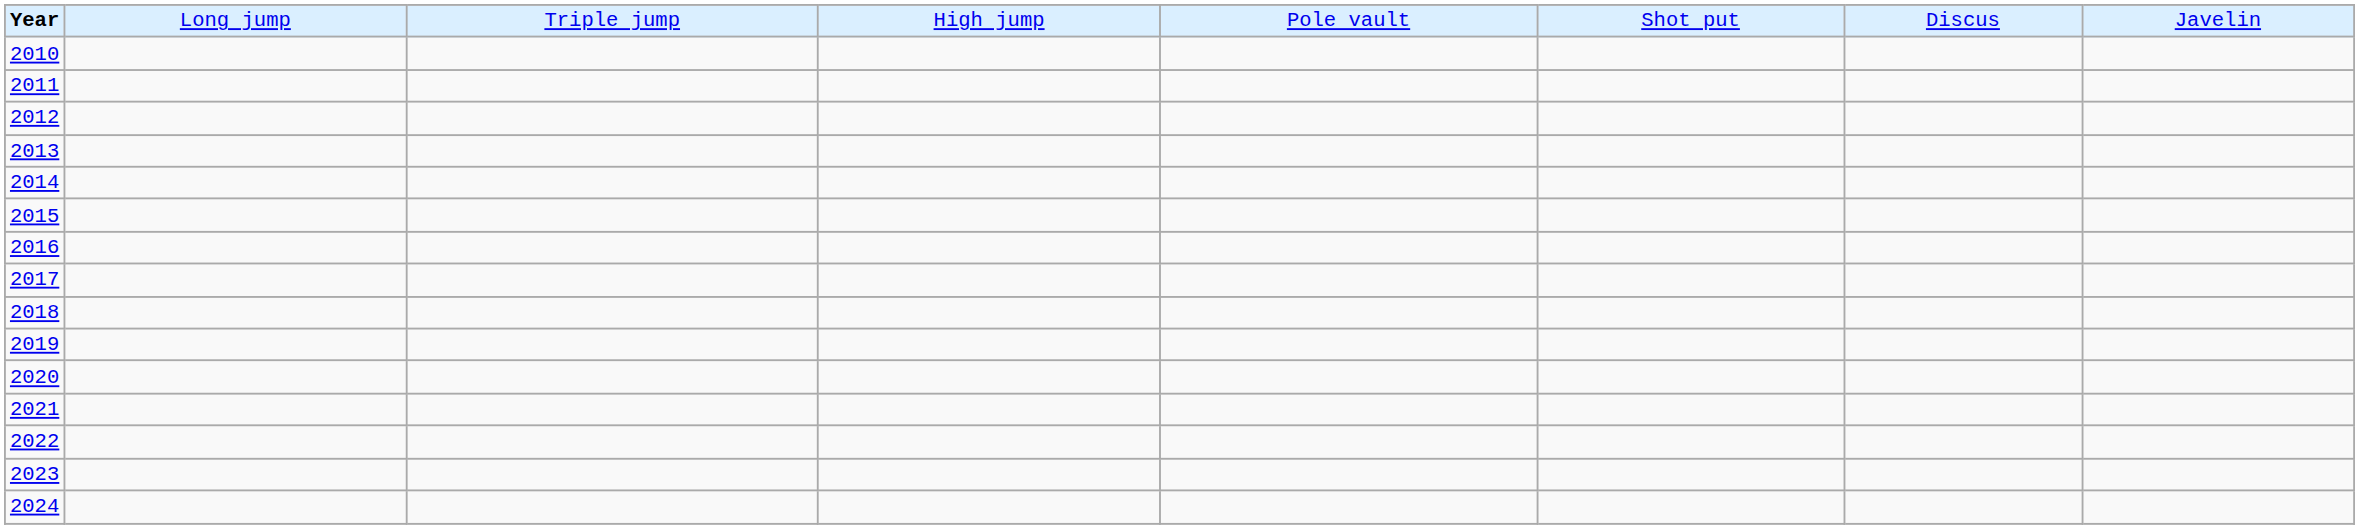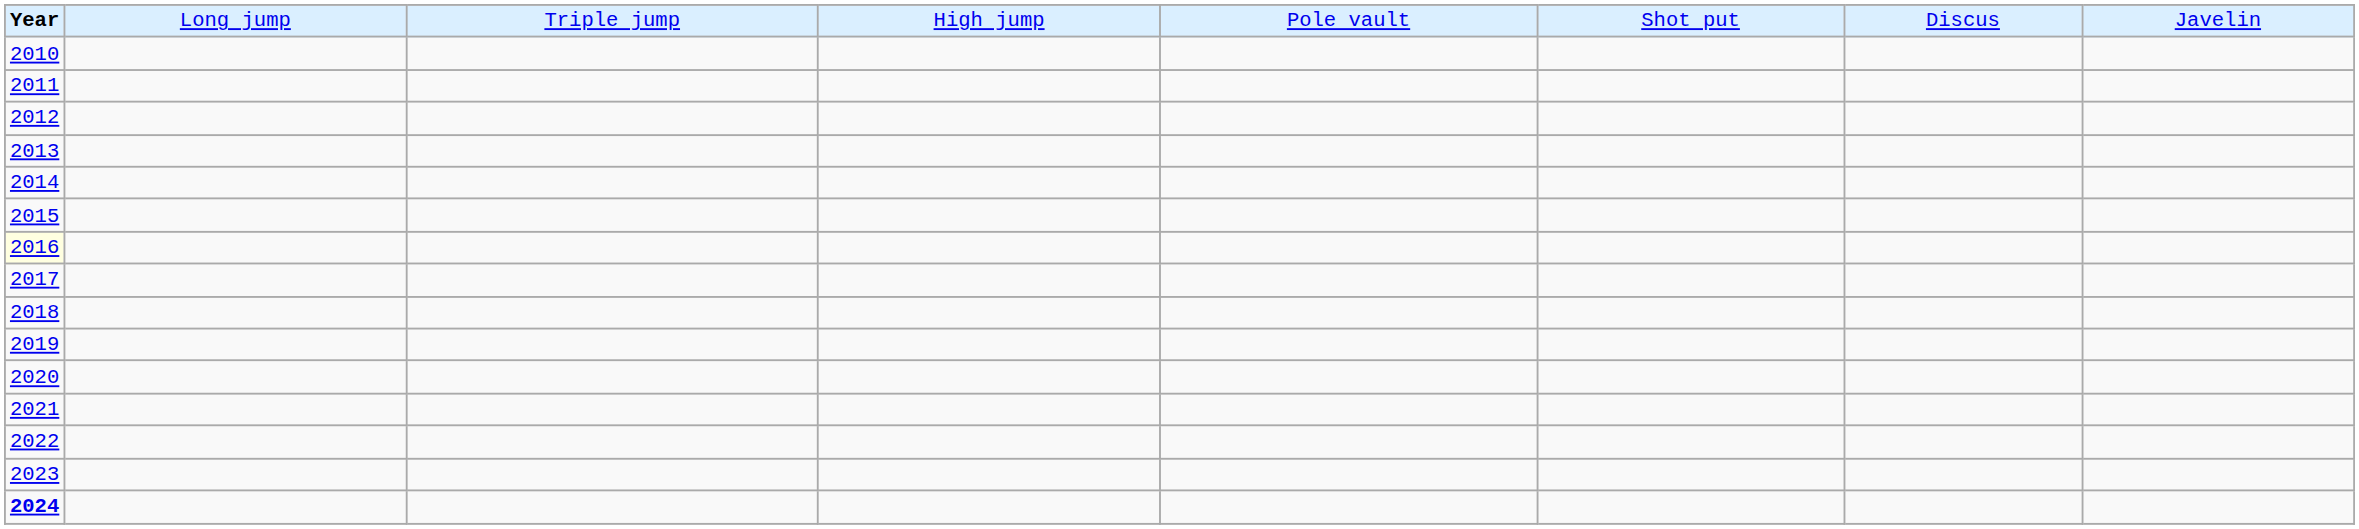(35, 248) no background -> (35, 248) lightyellow background
(35, 507) normal -> (35, 507) bold
